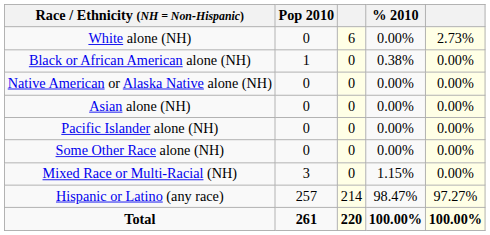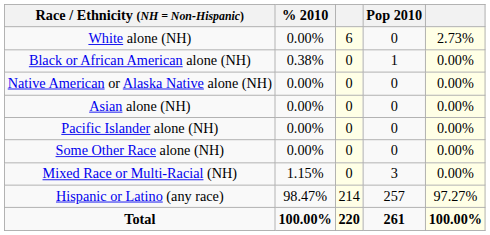columns swapped: (306, 15) <-> (395, 15)
